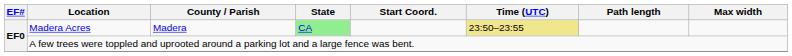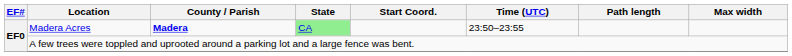(170, 28) normal -> (170, 28) bold
(496, 28) khaki background -> (496, 28) no background
